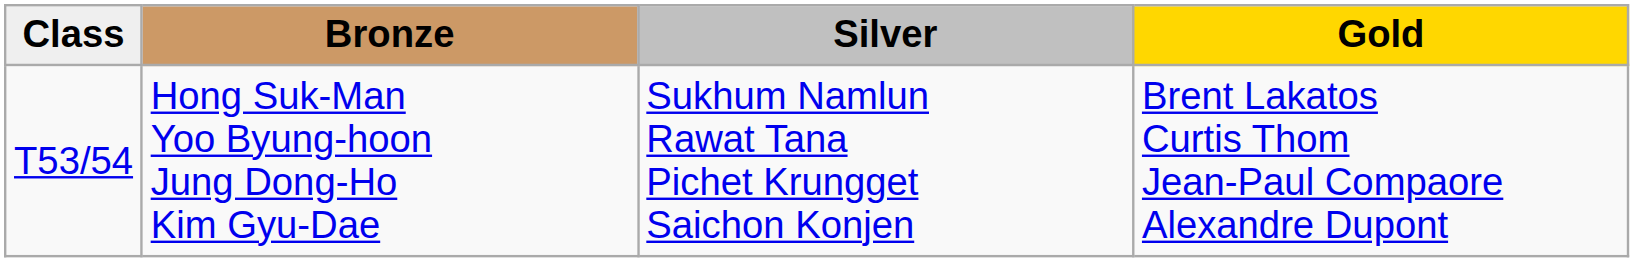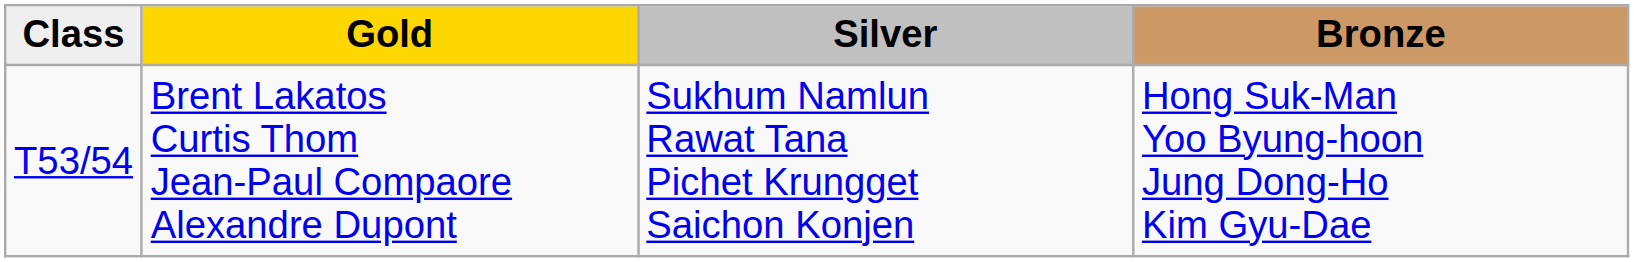columns swapped: (1381, 34) <-> (390, 34)
